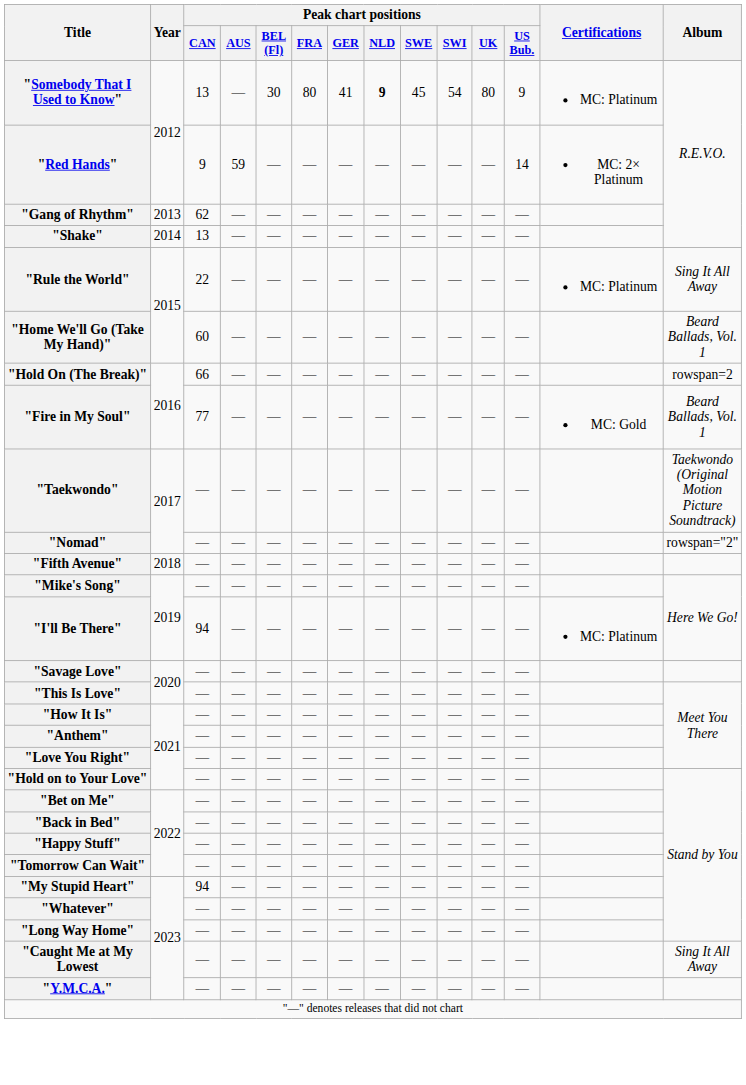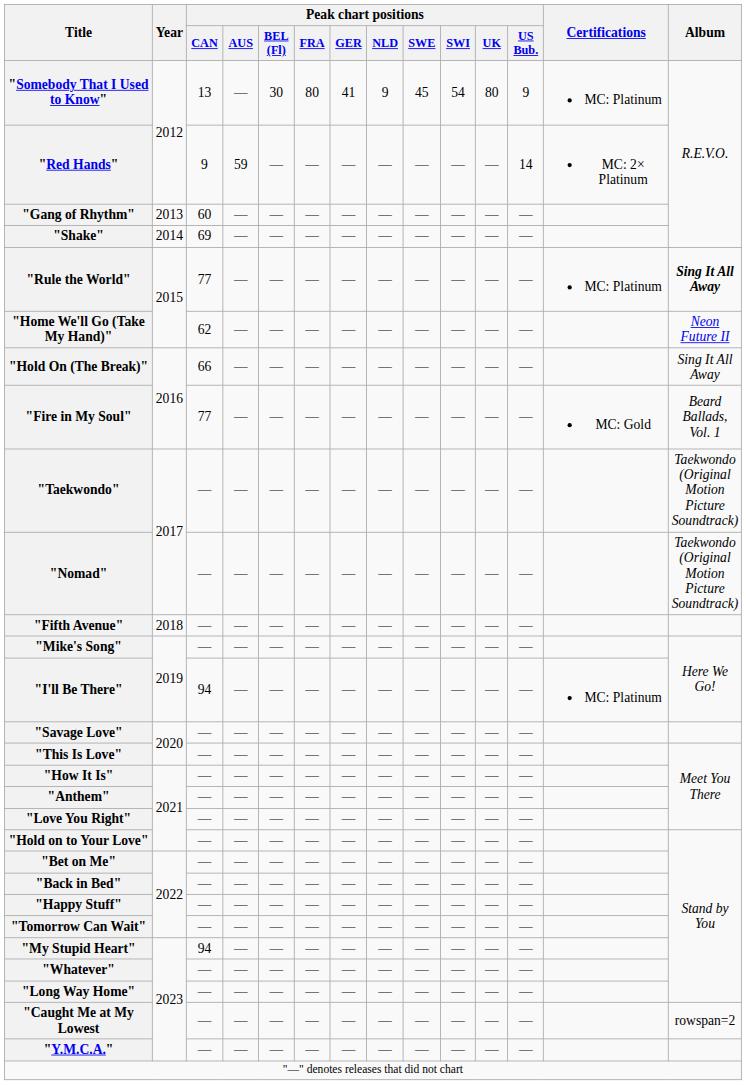(382, 92) bold -> (385, 92) normal
(202, 214) 62 -> (205, 214) 60
(202, 236) 13 -> (205, 236) 69
(202, 279) 22 -> (205, 279) 77
(702, 279) normal -> (705, 279) bold
(202, 337) 60 -> (205, 329) 62
(702, 337) Beard Ballads, Vol. 1 -> (705, 329) Neon Future II
(702, 374) rowspan=2 -> (705, 366) Sing It All Away
(702, 542) rowspan="2" -> (705, 573) Taekwondo (Original Motion Picture Soundtrack)
(702, 959) Sing It All Away -> (705, 1020) rowspan=2
